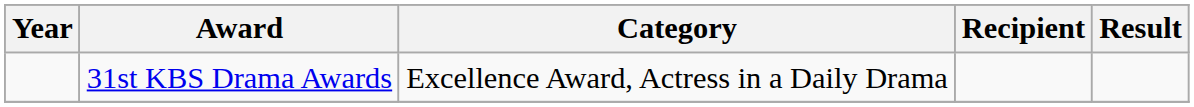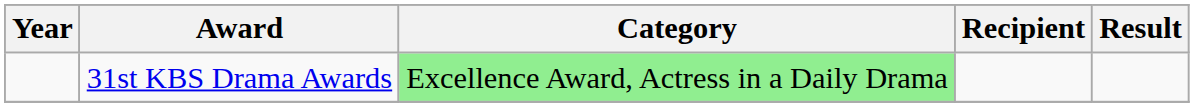(677, 76) no background -> (677, 76) lightgreen background
